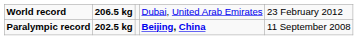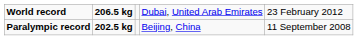(173, 27) bold -> (171, 27) normal
